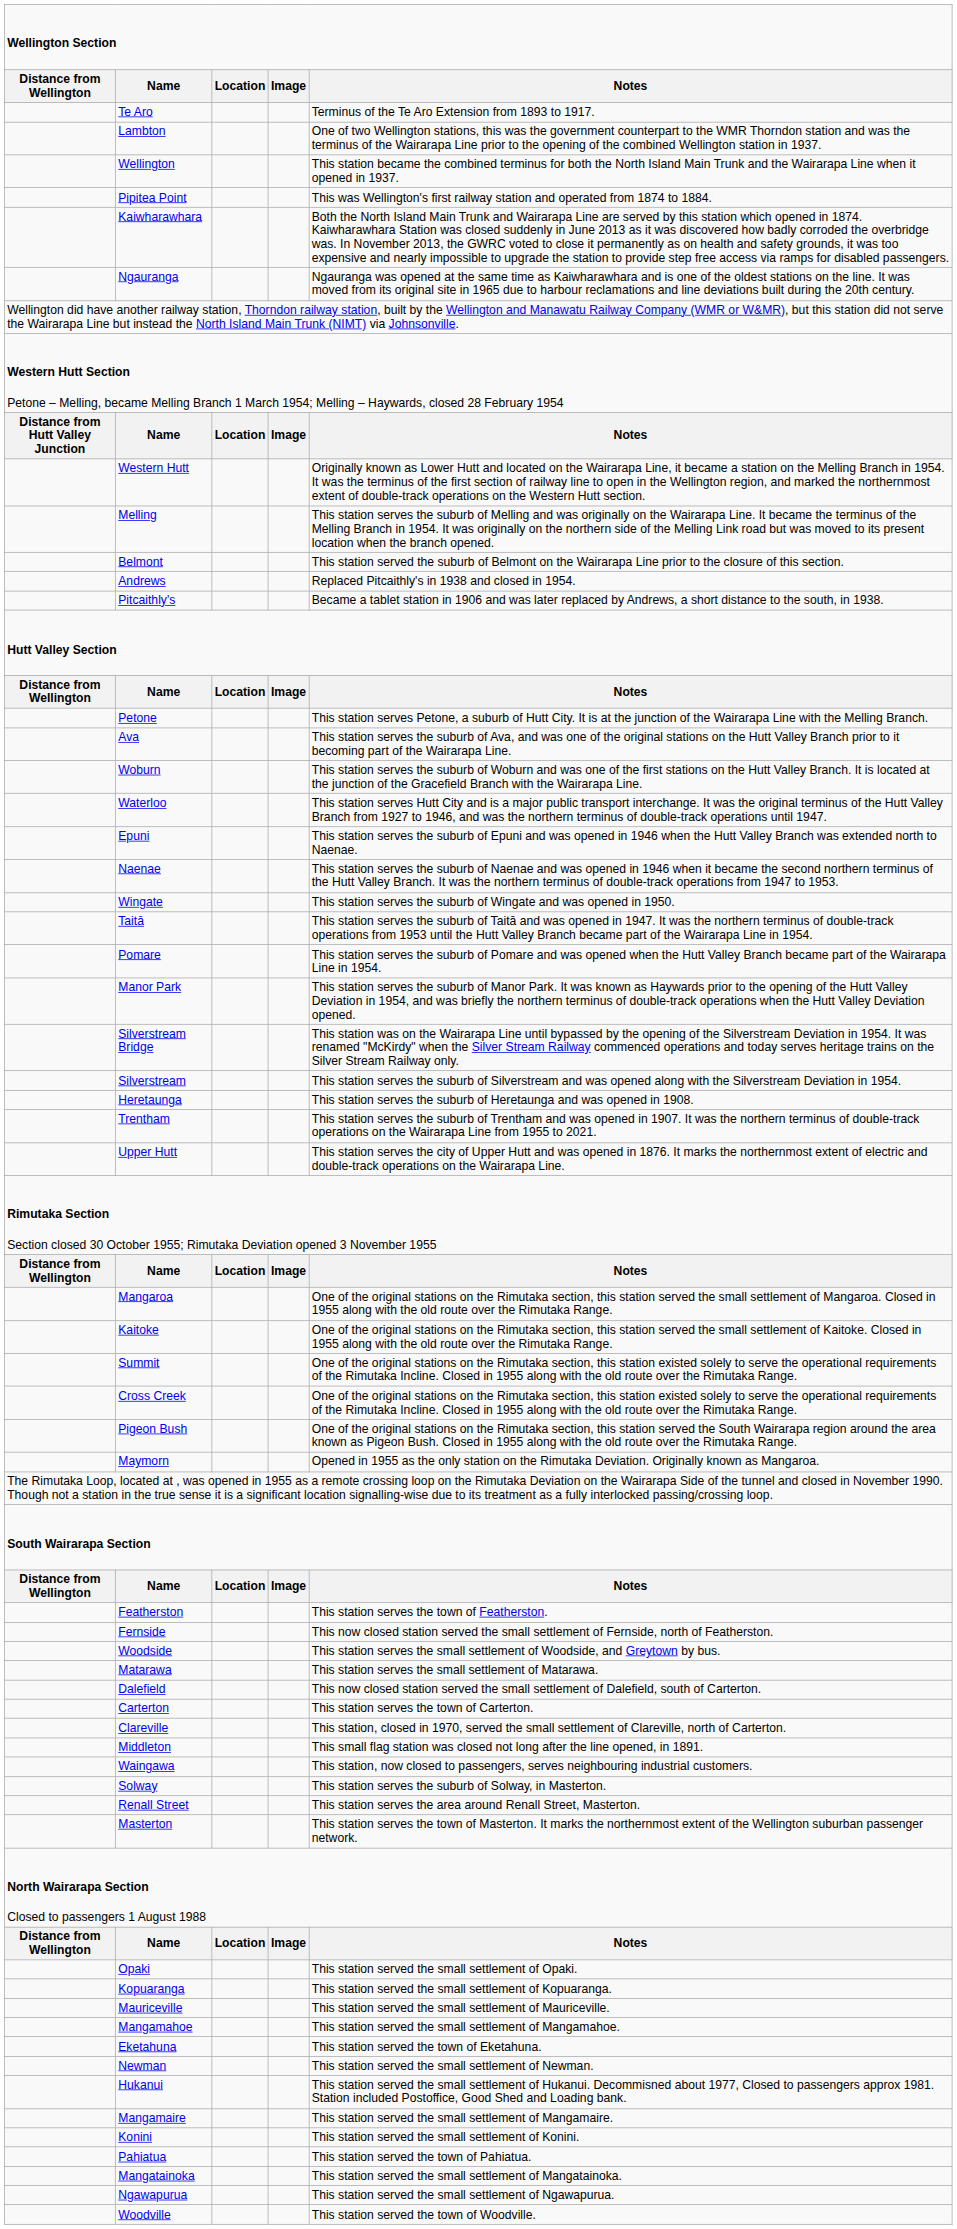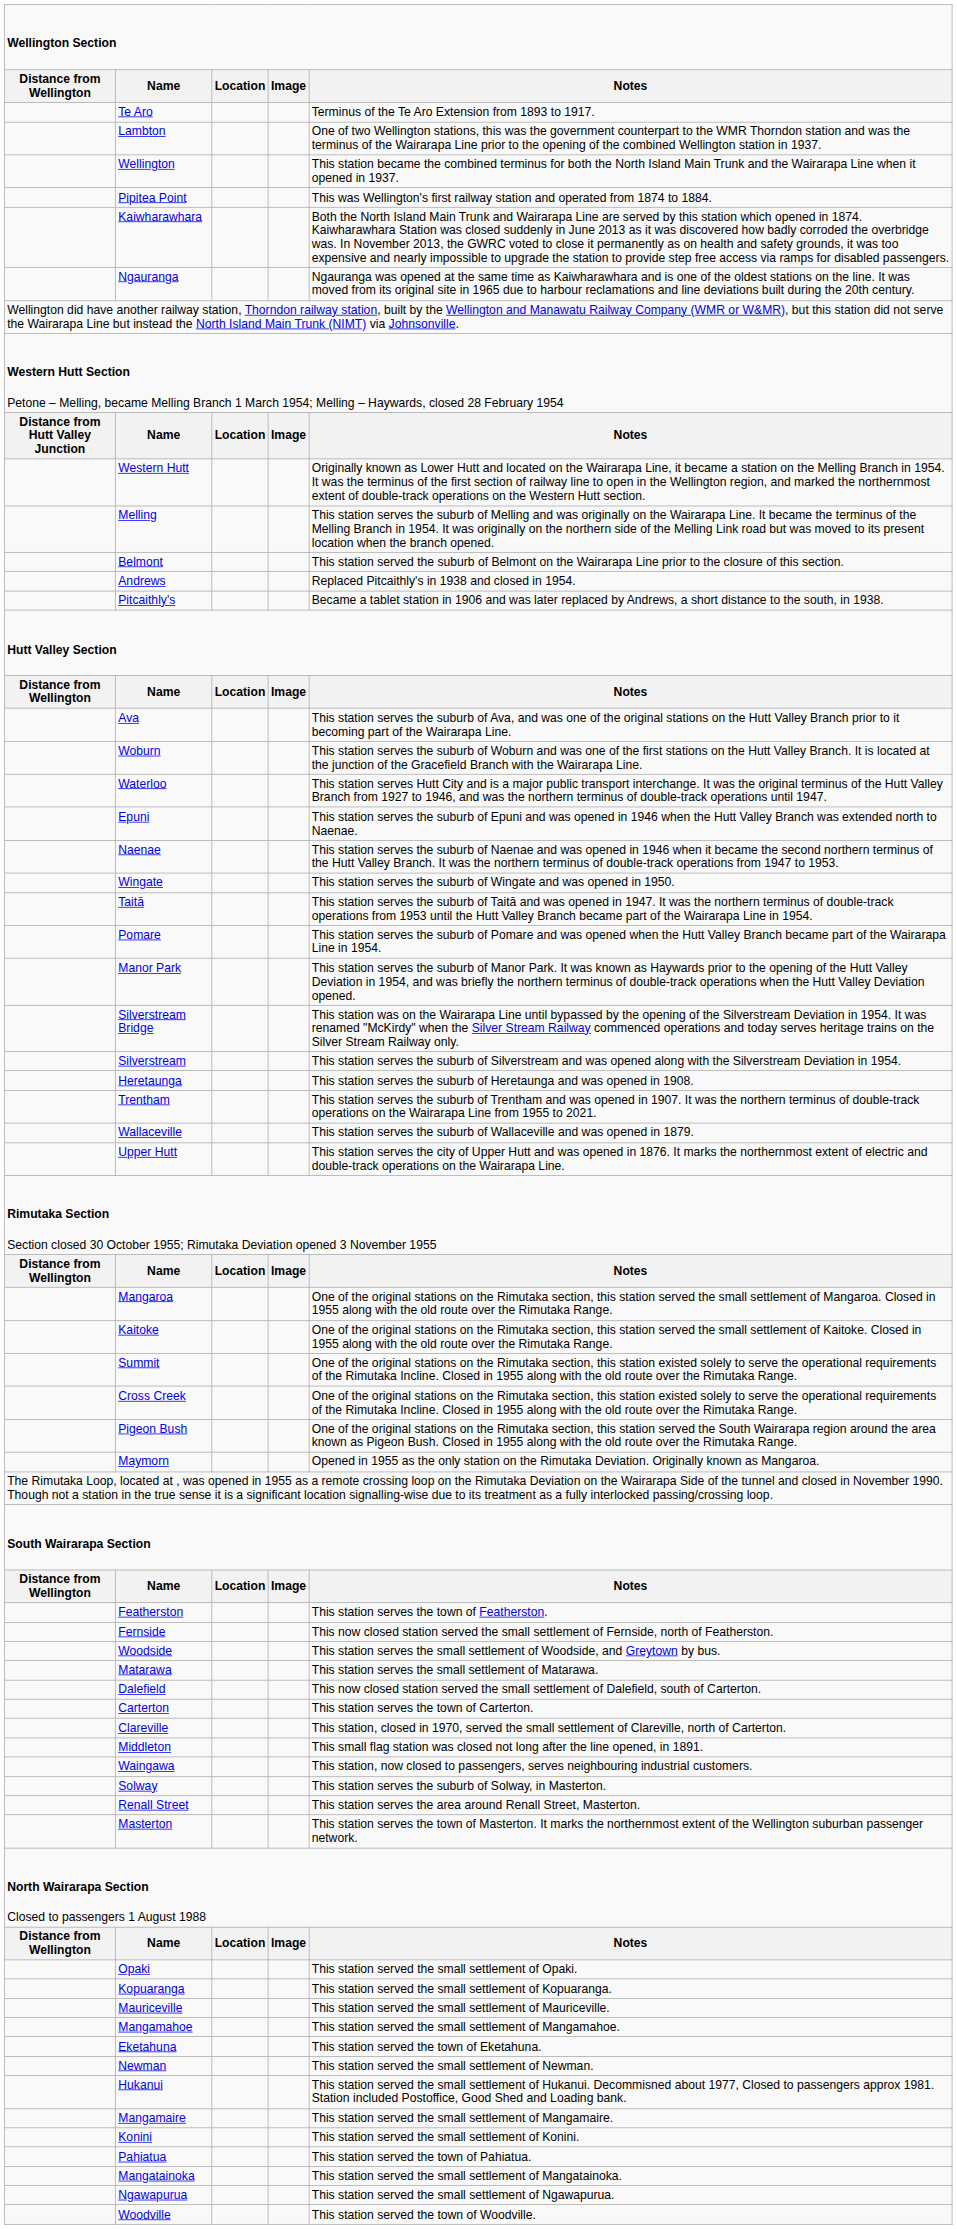- row: (138, 718)
+ row: (150, 1133)
